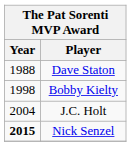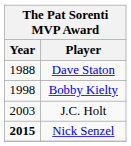(22, 111) 2004 -> (22, 111) 2003
